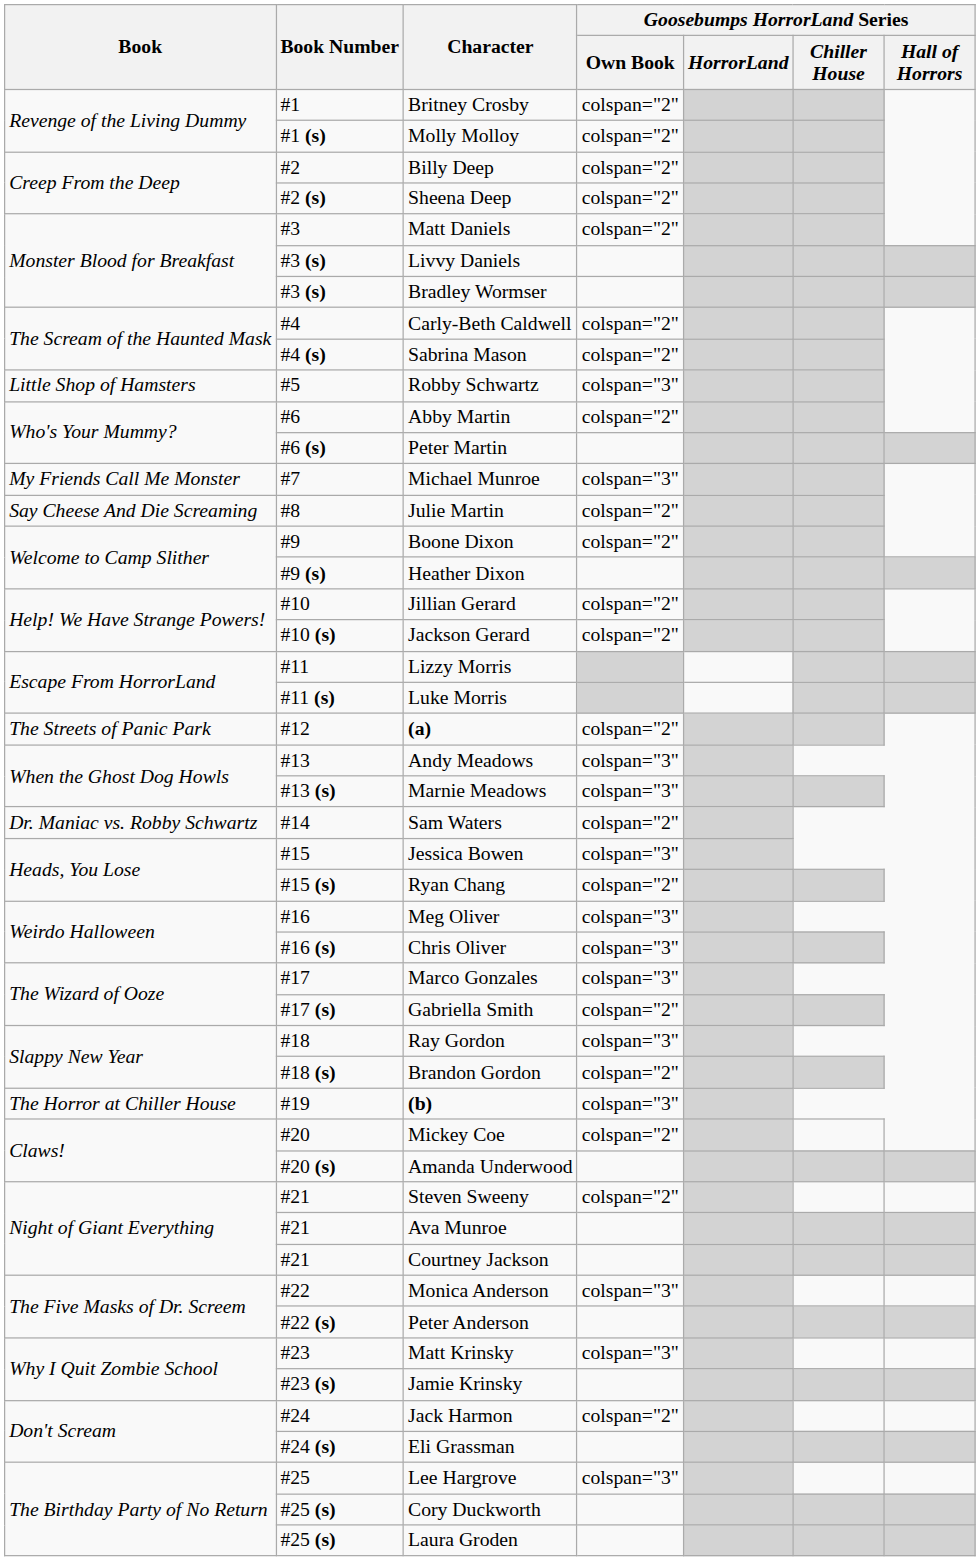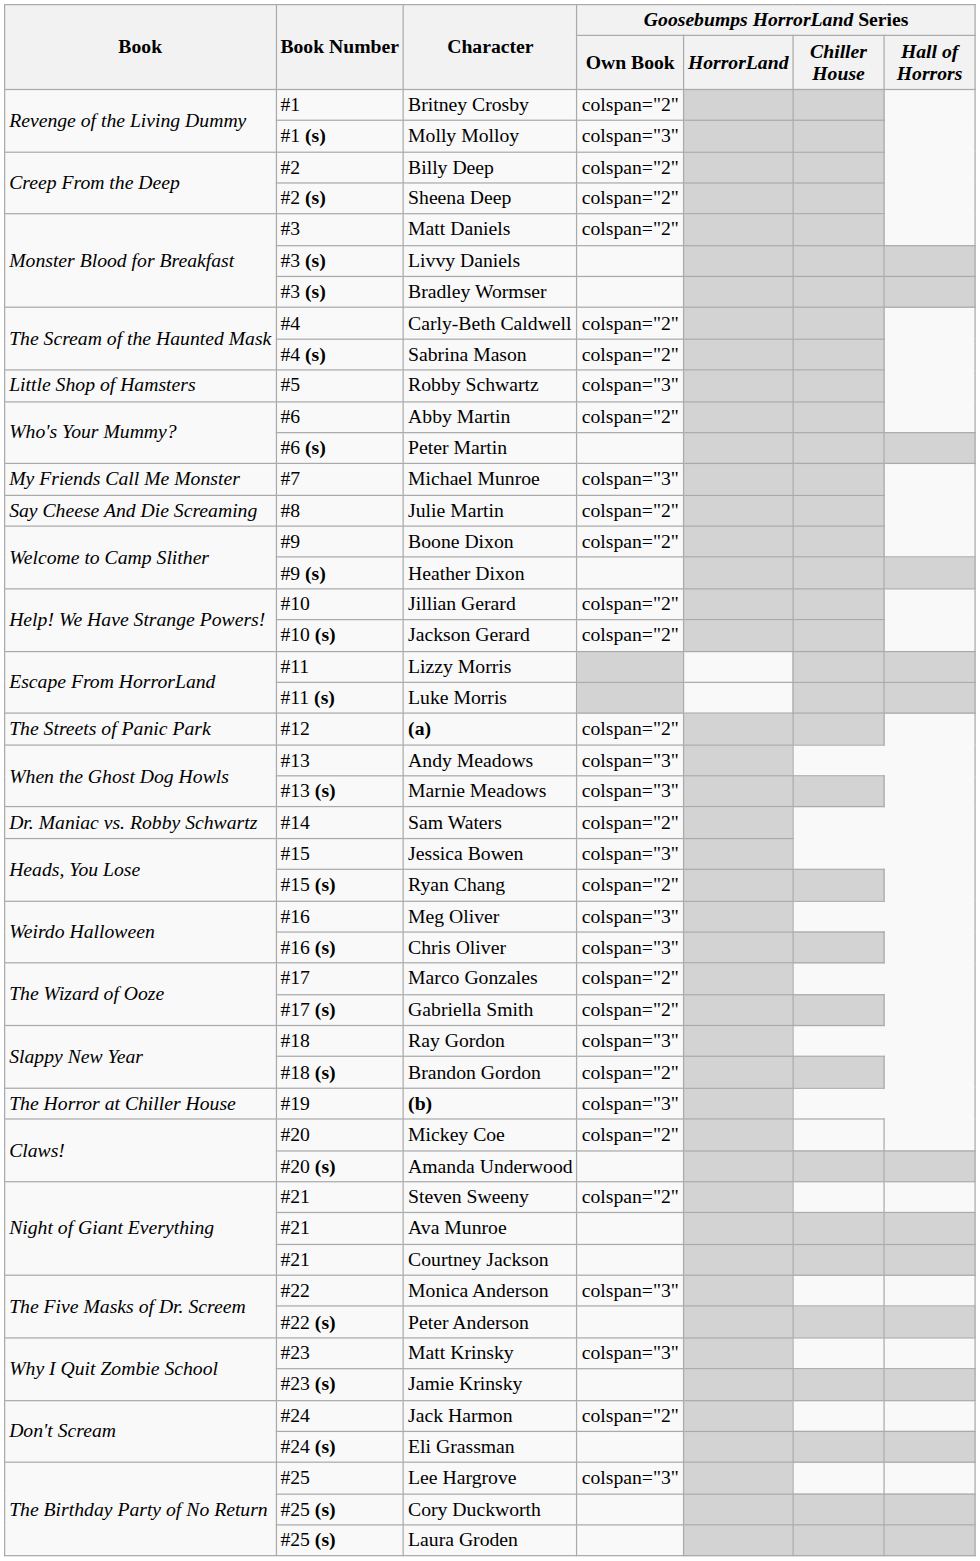(630, 135) colspan="2" -> (630, 135) colspan="3"
(630, 978) colspan="3" -> (630, 978) colspan="2"
